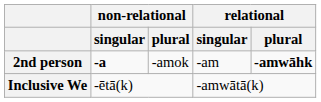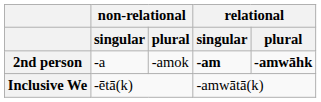(100, 62) bold -> (100, 62) normal
(208, 62) normal -> (209, 62) bold
